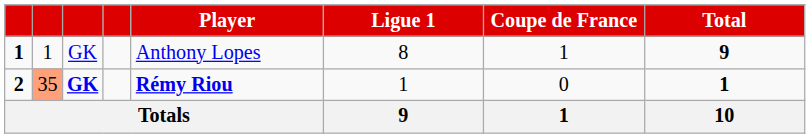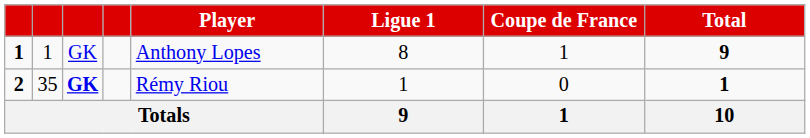(48, 84) lightsalmon background -> (48, 84) no background
(184, 84) bold -> (182, 84) normal
